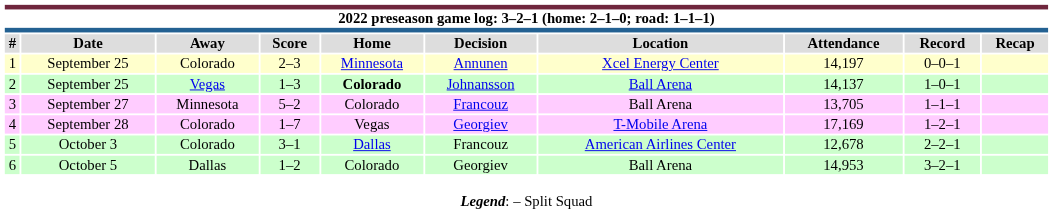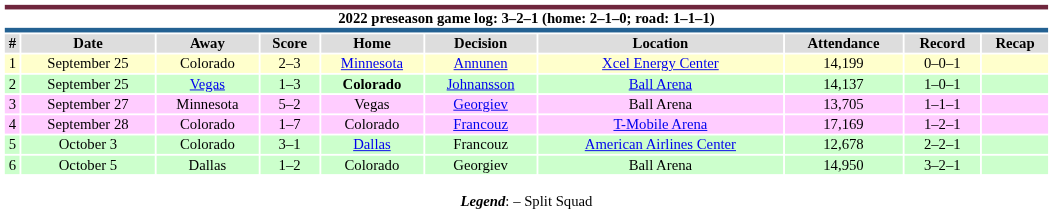(843, 63) 14,197 -> (843, 63) 14,199
(372, 104) Colorado -> (372, 104) Vegas
(481, 104) Francouz -> (481, 104) Georgiev
(372, 124) Vegas -> (372, 124) Colorado
(481, 124) Georgiev -> (481, 124) Francouz
(843, 164) 14,953 -> (843, 164) 14,950
